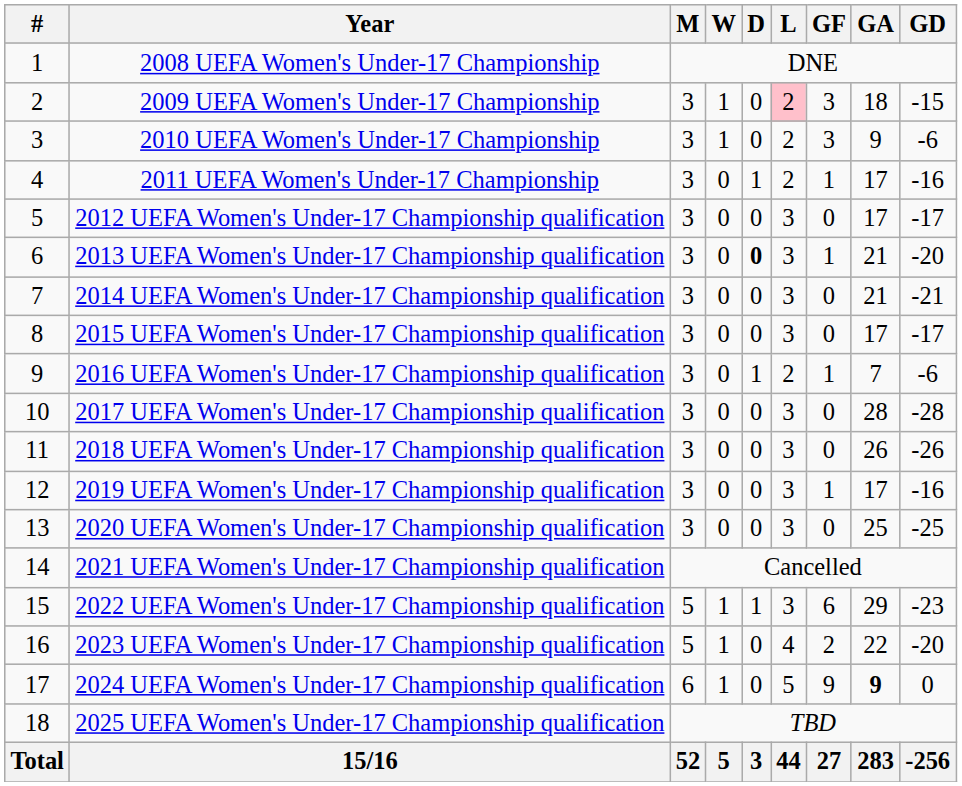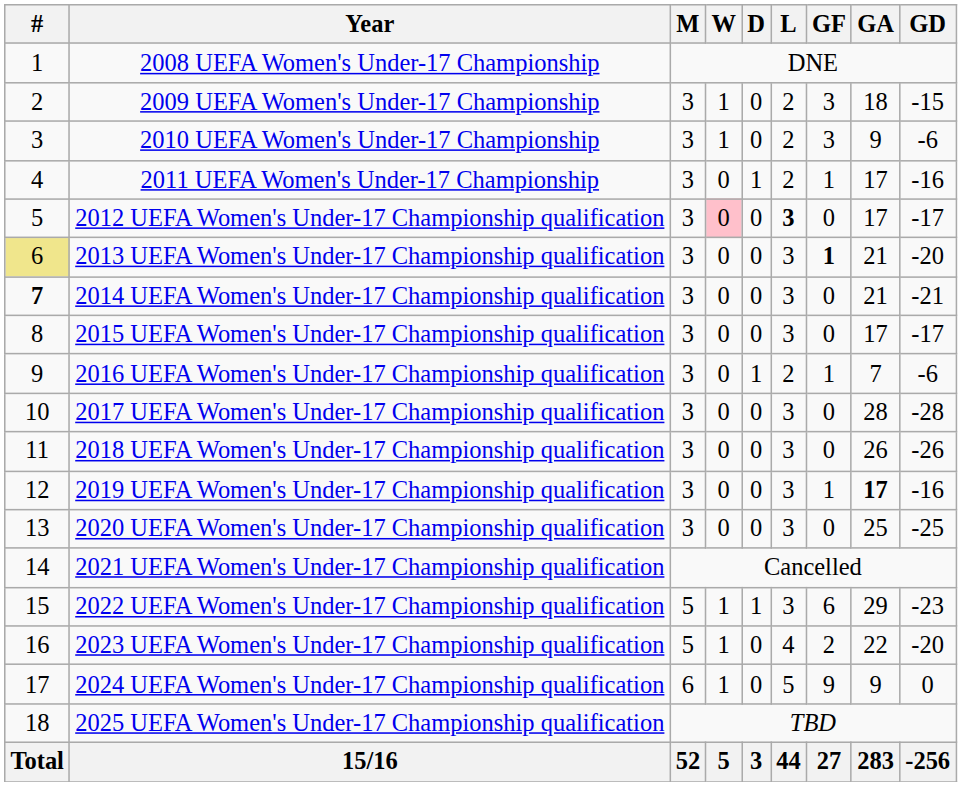(788, 101) pink background -> (788, 101) no background
(724, 218) no background -> (724, 218) pink background
(788, 218) normal -> (788, 218) bold
(37, 256) no background -> (37, 256) khaki background
(756, 256) bold -> (756, 256) normal
(829, 256) normal -> (829, 256) bold
(37, 295) normal -> (37, 295) bold
(876, 489) normal -> (876, 489) bold
(876, 683) bold -> (876, 683) normal
